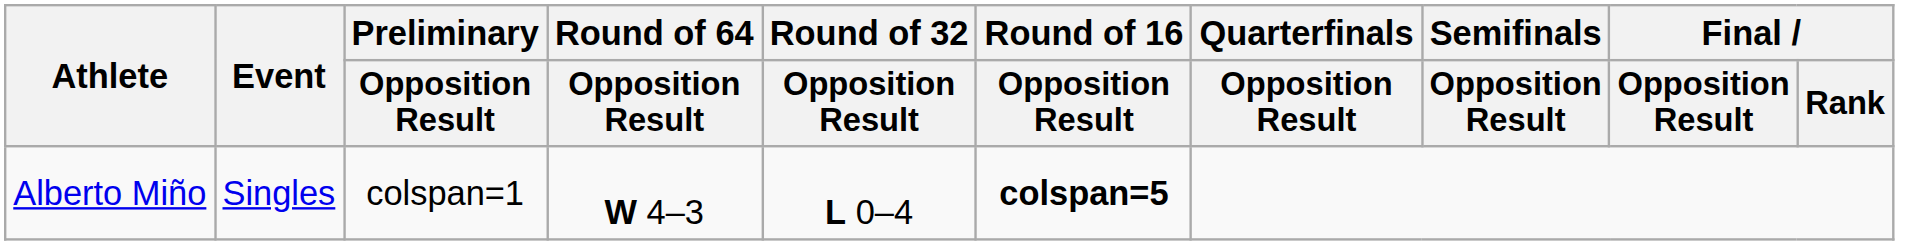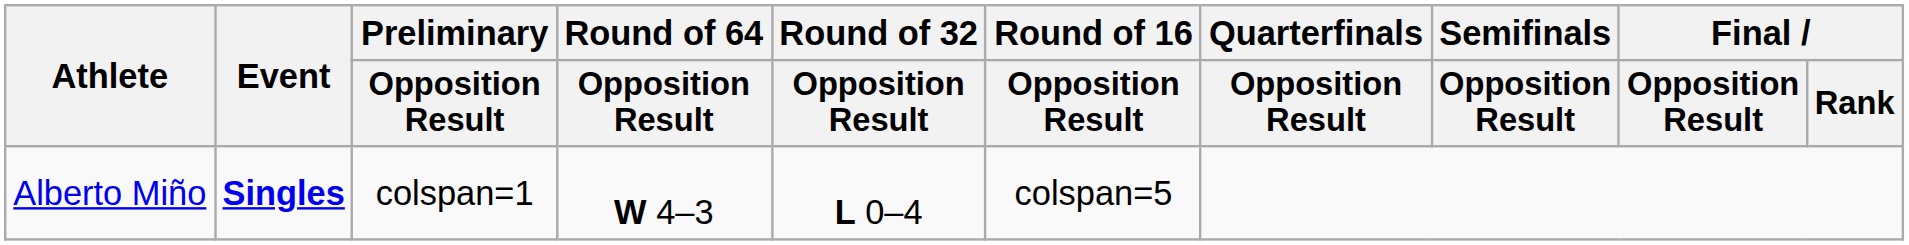(279, 193) normal -> (284, 193) bold
(1084, 193) bold -> (1093, 193) normal
